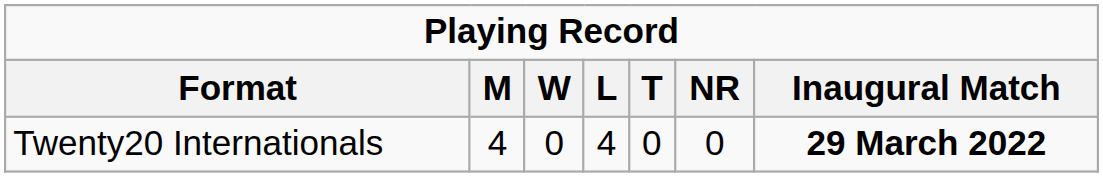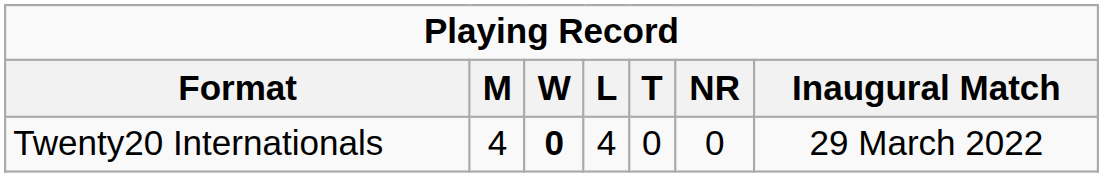(554, 143) normal -> (554, 143) bold
(926, 143) bold -> (926, 143) normal
